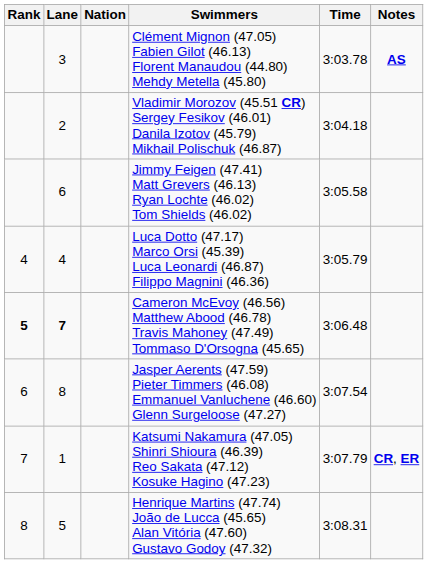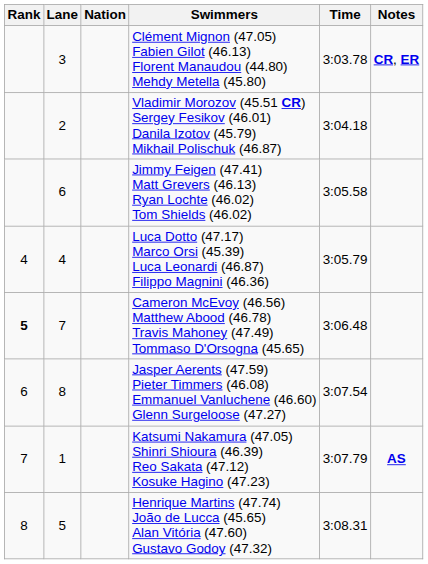(396, 59) AS -> (396, 59) CR, ER
(62, 325) bold -> (62, 325) normal
(396, 459) CR, ER -> (396, 459) AS
